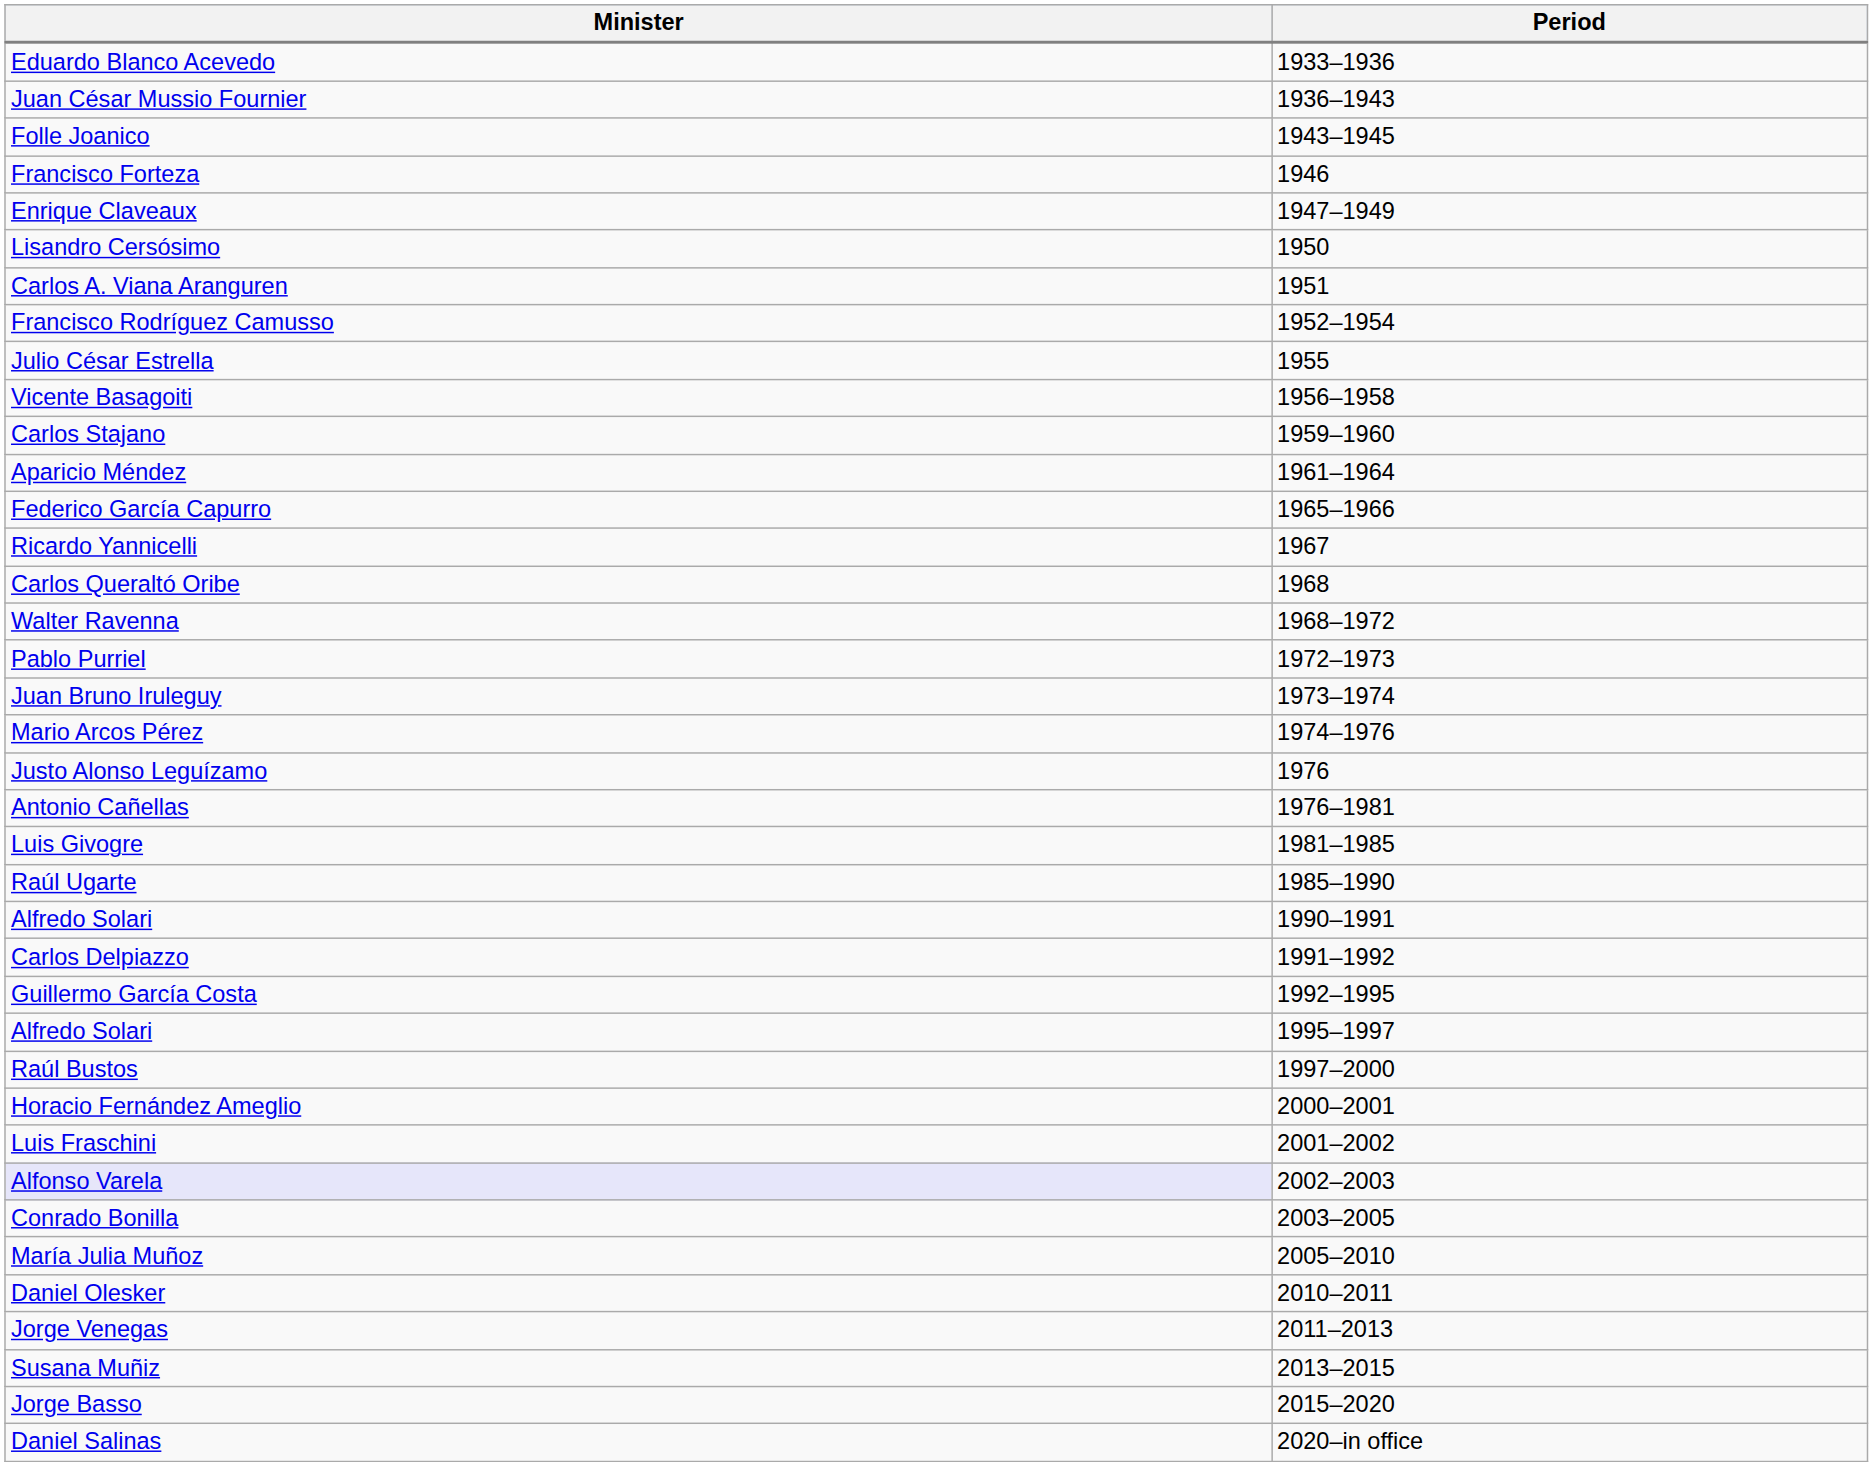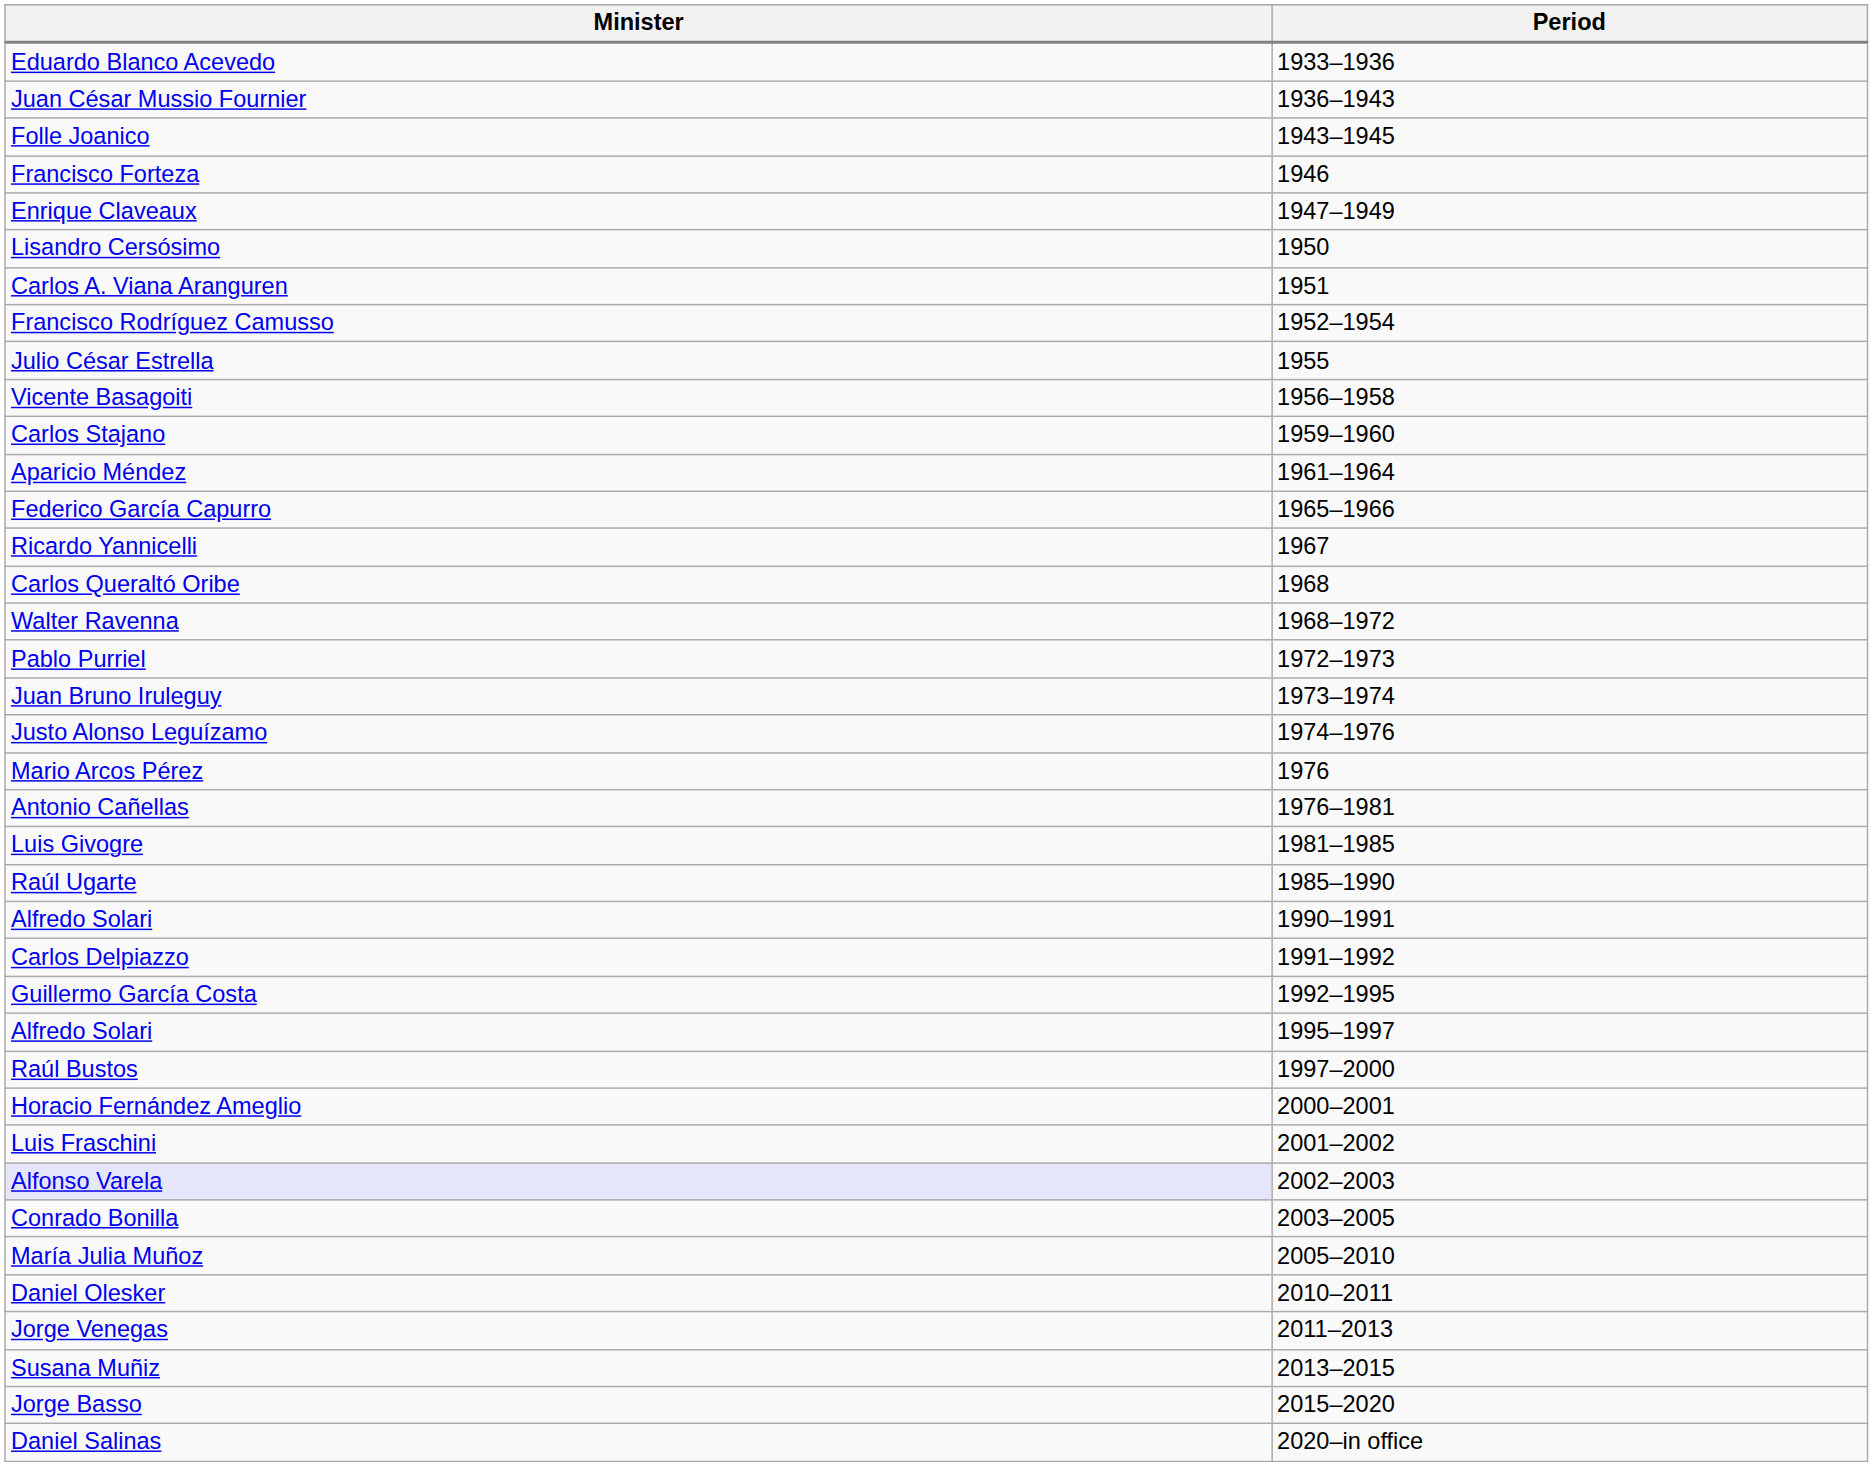(107, 733) Mario Arcos Pérez -> (139, 733) Justo Alonso Leguízamo
(139, 770) Justo Alonso Leguízamo -> (107, 770) Mario Arcos Pérez
